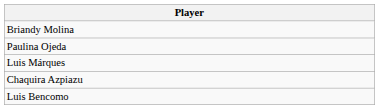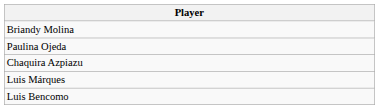(36, 63) Luis Márques -> (45, 63) Chaquira Azpiazu
(45, 79) Chaquira Azpiazu -> (36, 79) Luis Márques
